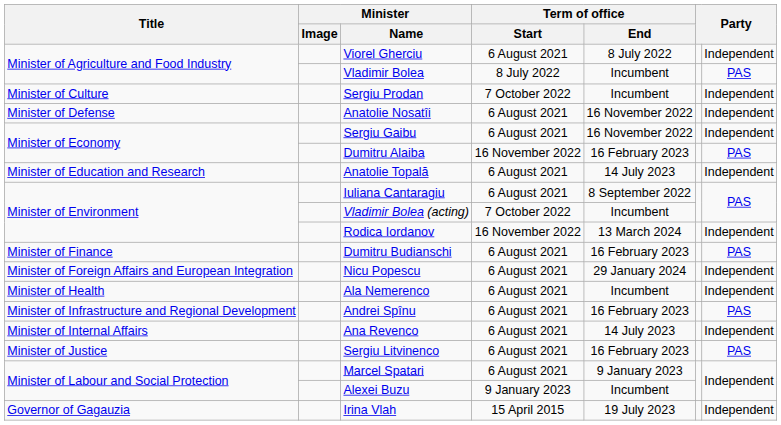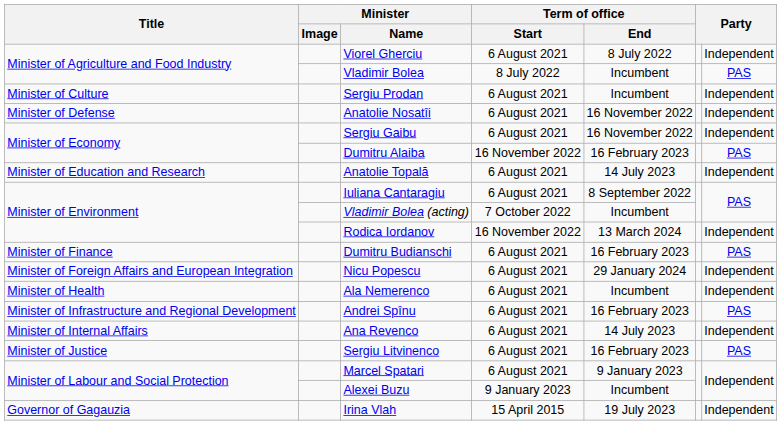(528, 93) 7 October 2022 -> (528, 93) 6 August 2021
